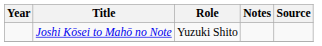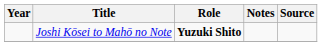(207, 32) normal -> (209, 32) bold
